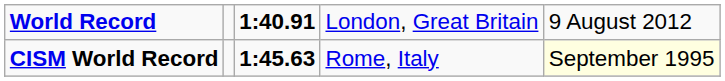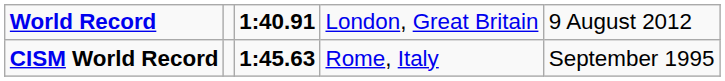(632, 57) lightyellow background -> (632, 57) no background
